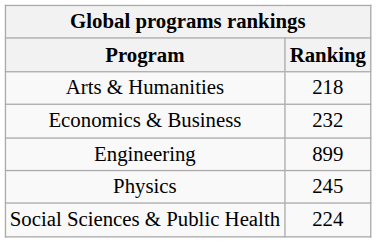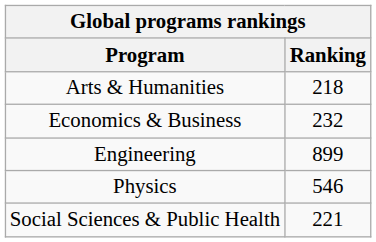(328, 186) 245 -> (328, 186) 546
(328, 219) 224 -> (328, 219) 221
